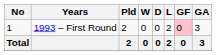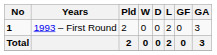(9, 27) normal -> (9, 27) bold
(179, 27) pink background -> (179, 27) no background
